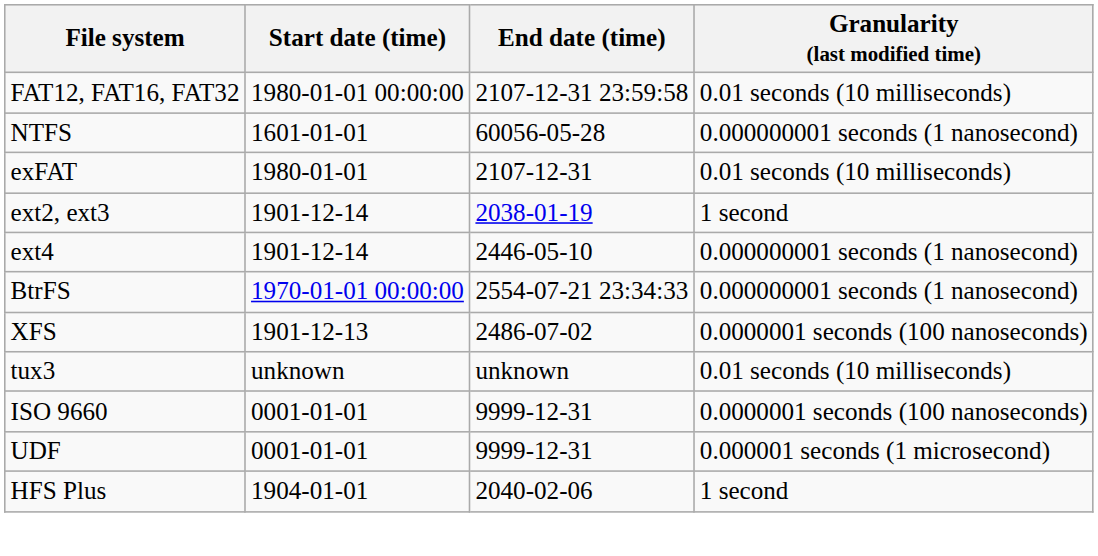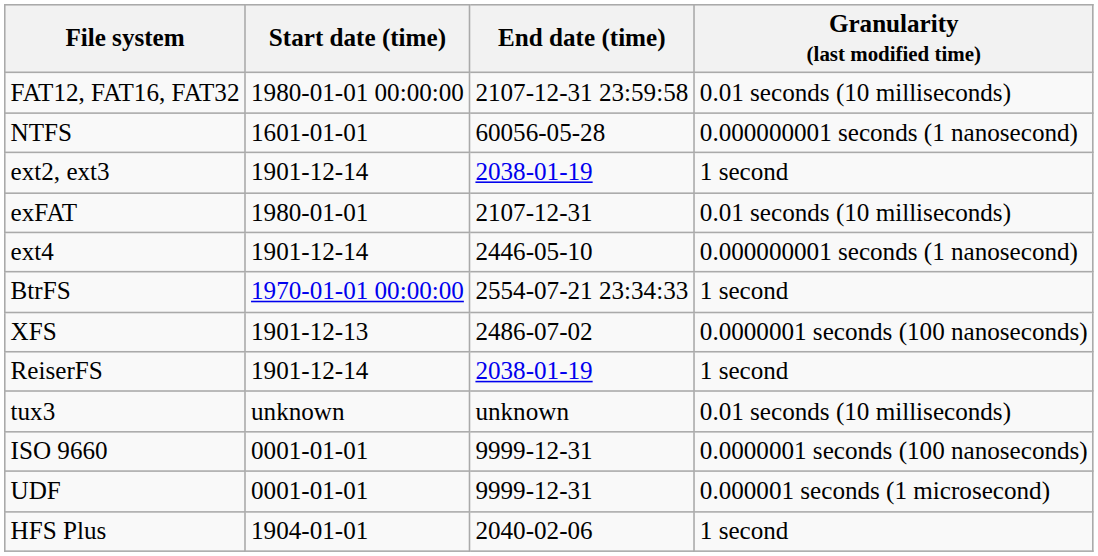rows swapped: (44, 172) <-> (60, 212)
(889, 291) 0.000000001 seconds (1 nanosecond) -> (744, 291) 1 second
+ row: (57, 371)
